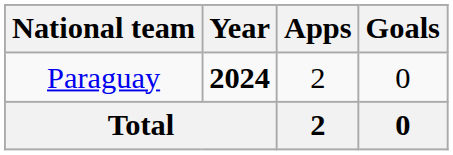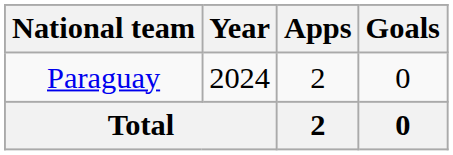(240, 76) bold -> (240, 76) normal
